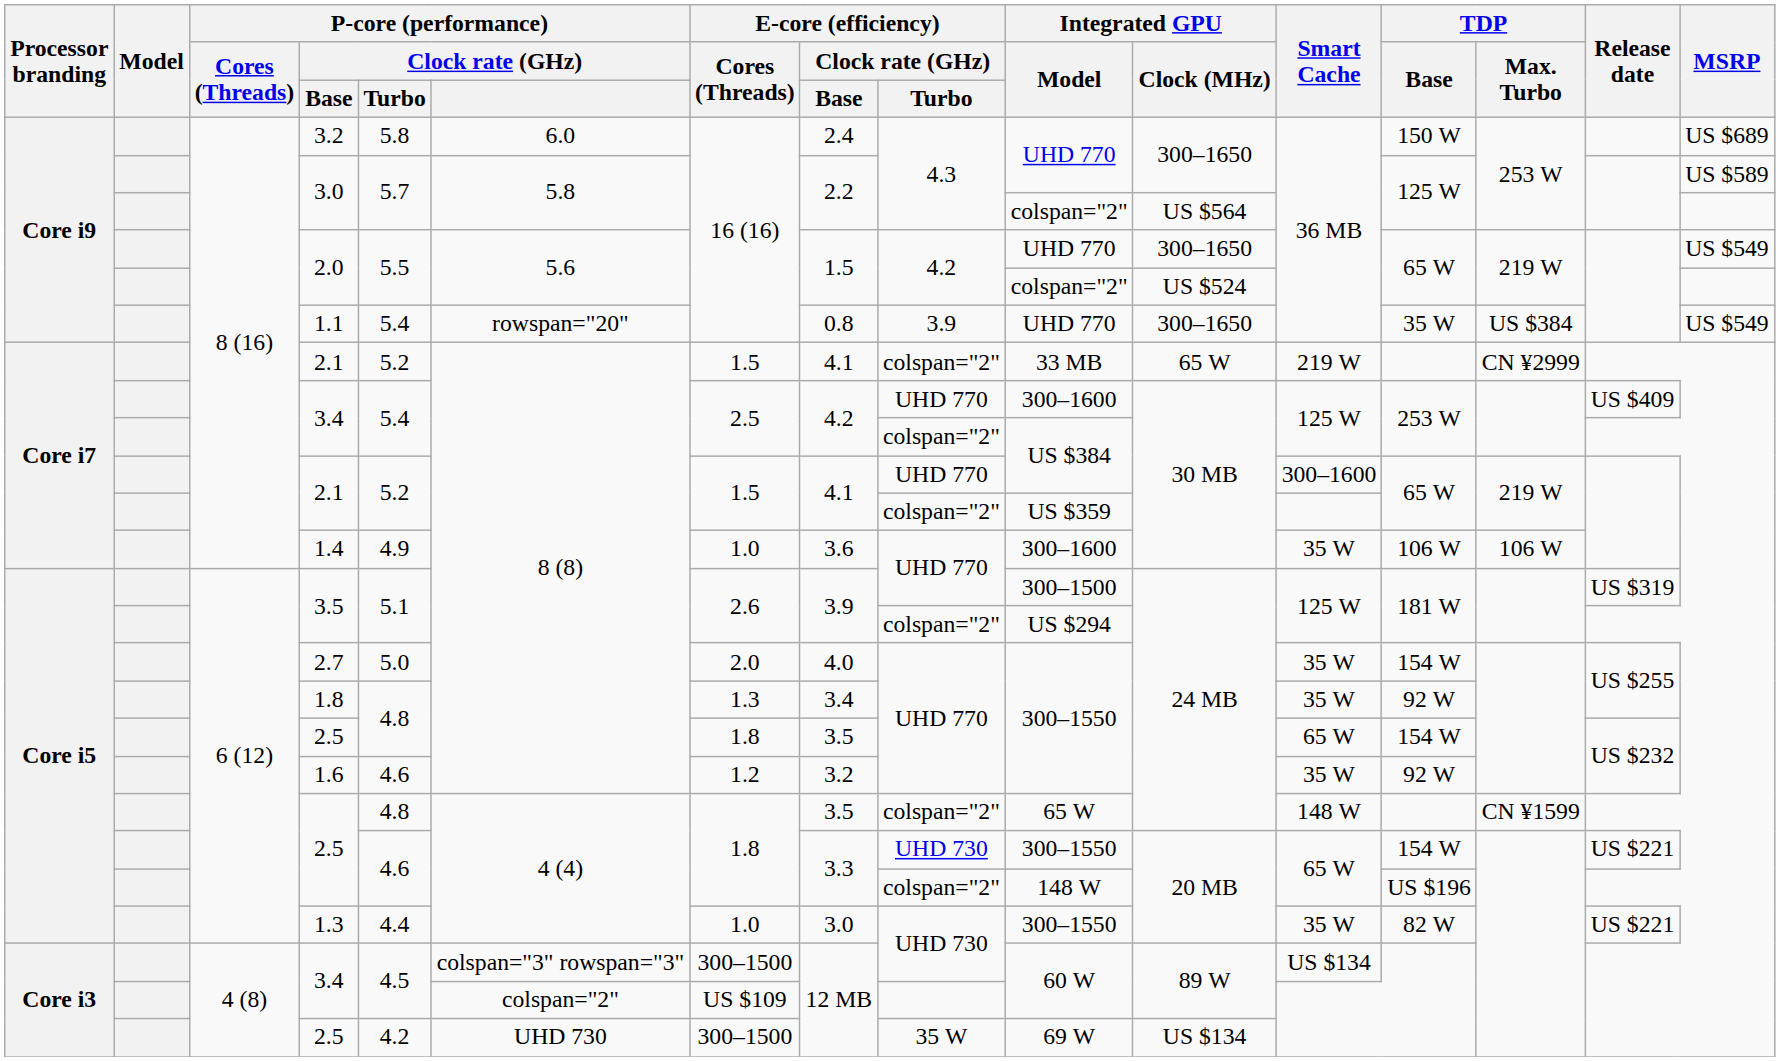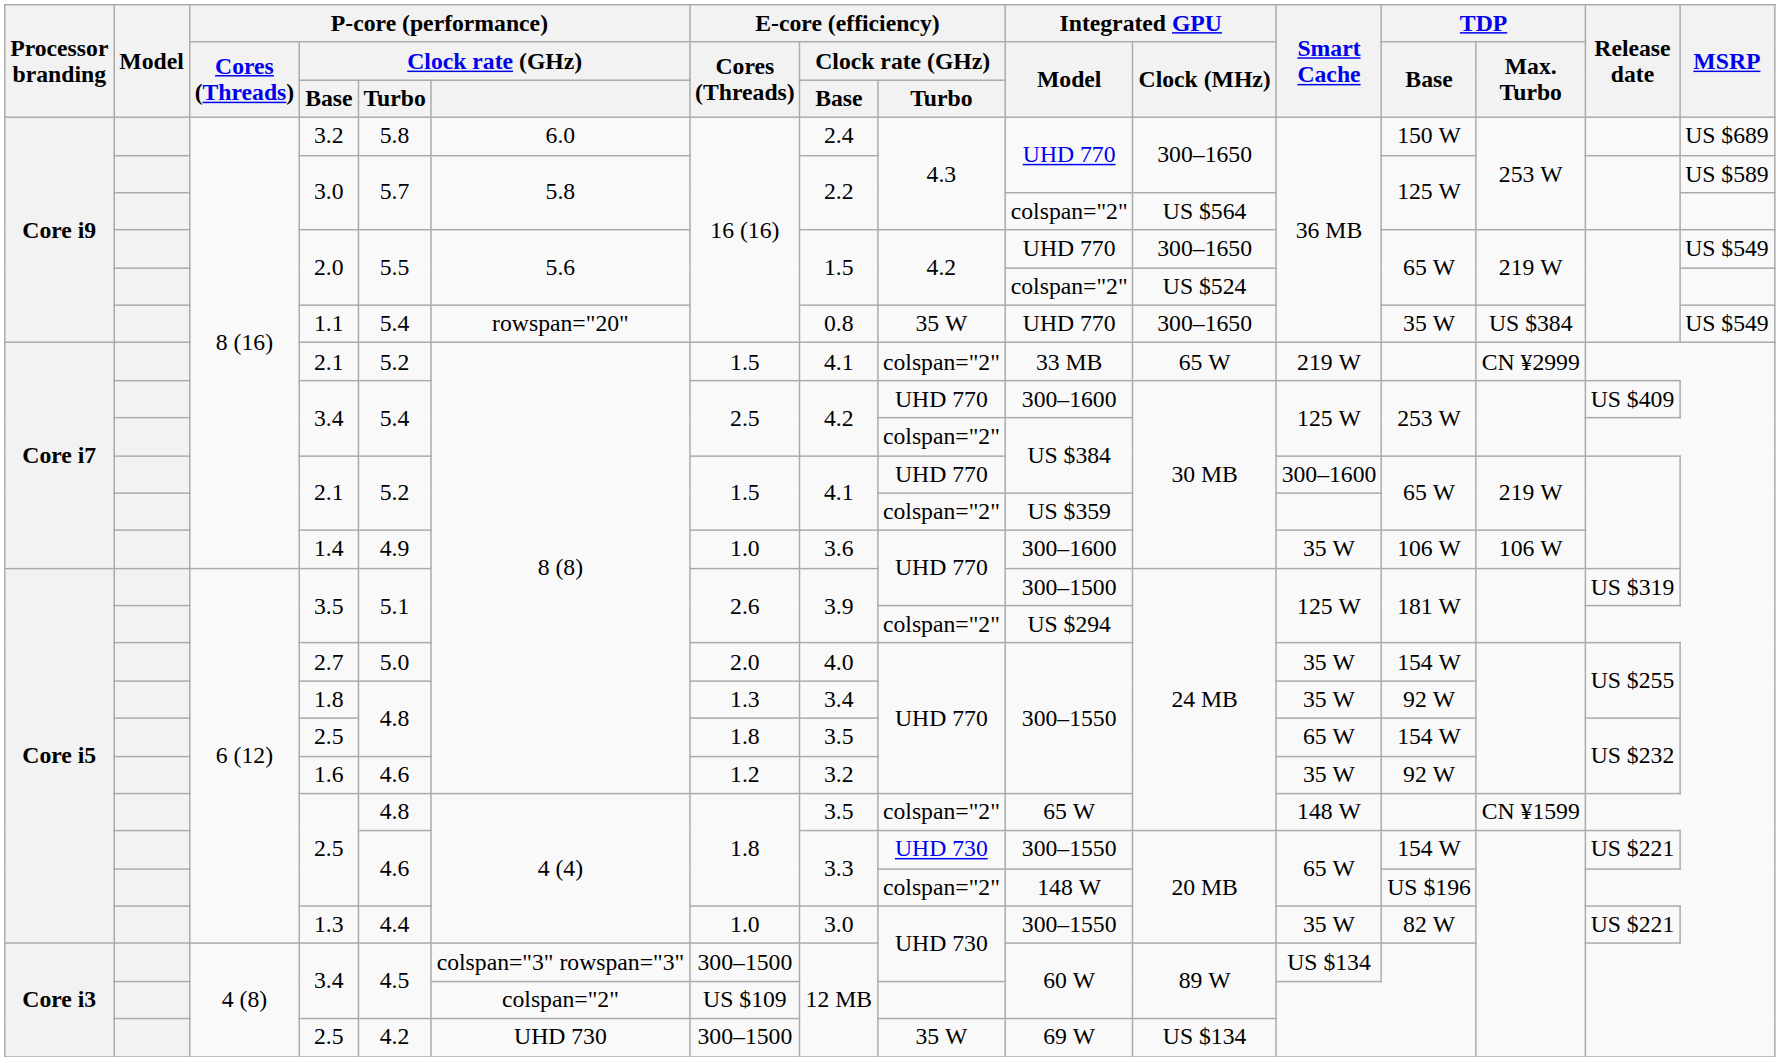(941, 323) 3.9 -> (941, 323) 35 W
